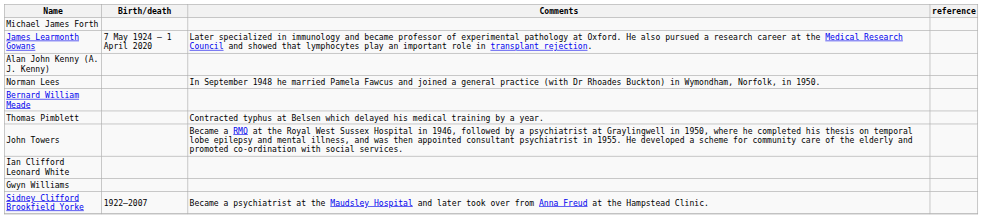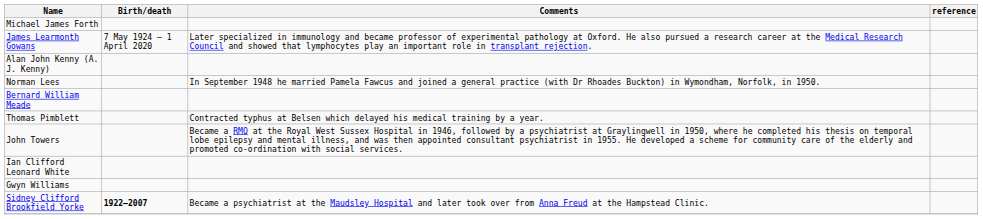(126, 203) normal -> (126, 203) bold
